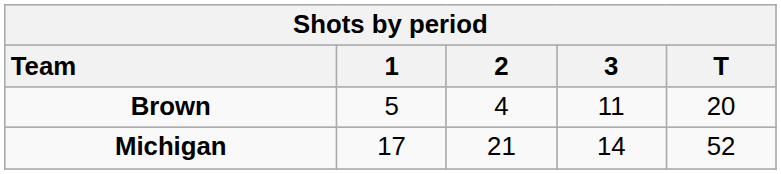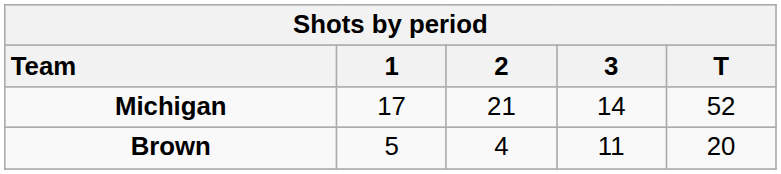rows swapped: (171, 147) <-> (171, 106)
